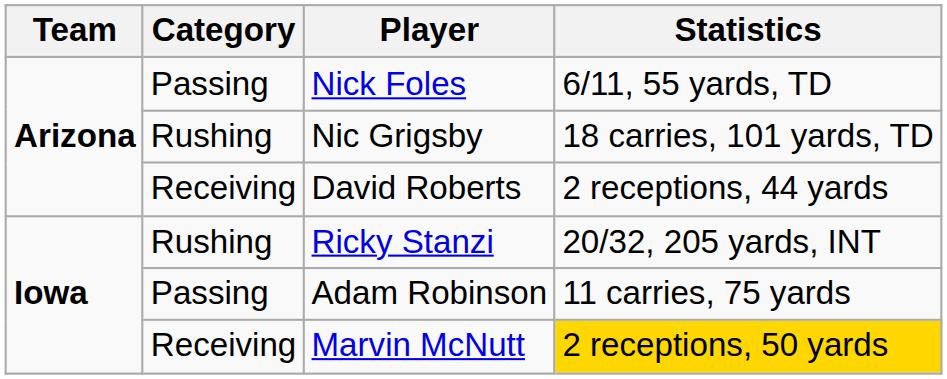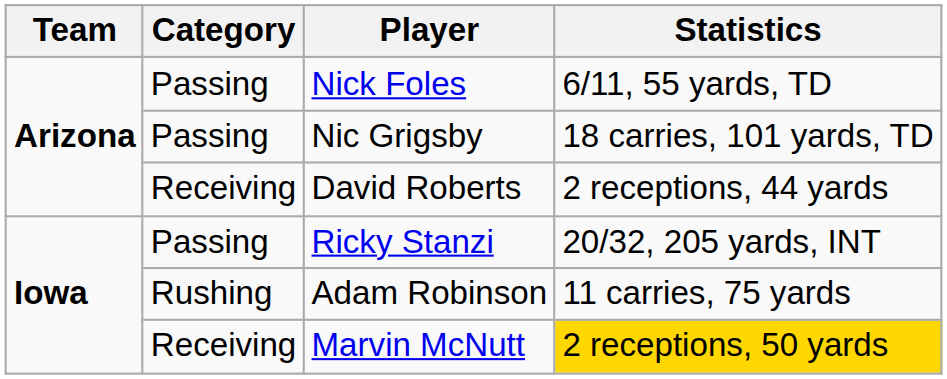(212, 135) Rushing -> (210, 135) Passing
(212, 240) Rushing -> (210, 240) Passing
(210, 293) Passing -> (212, 293) Rushing
